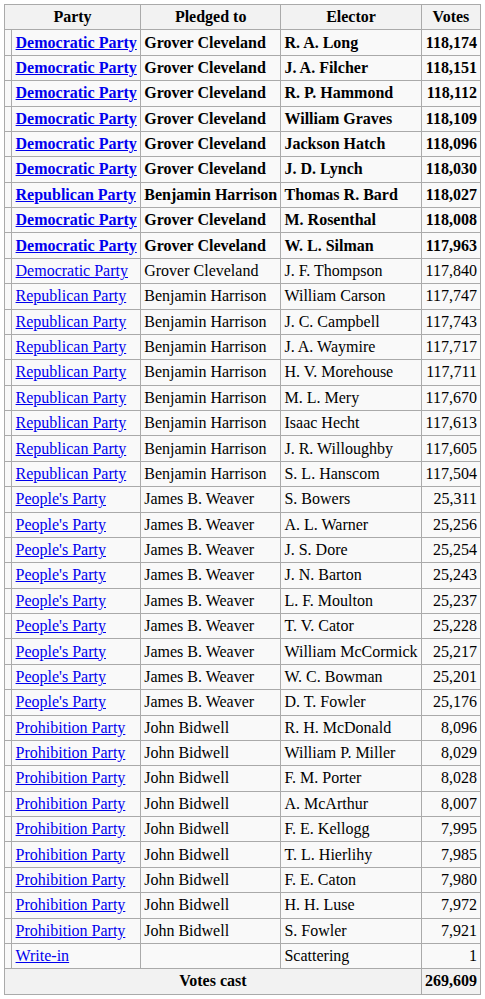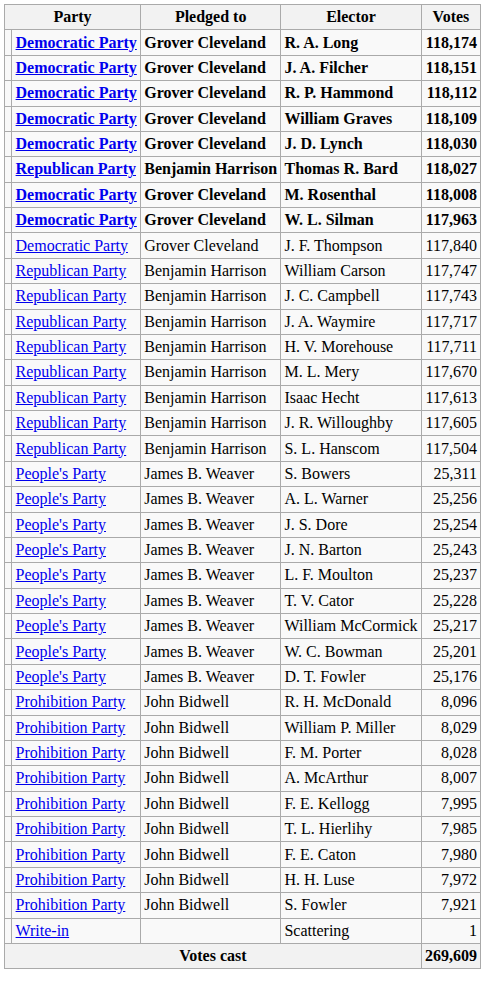- row: (335, 144)
